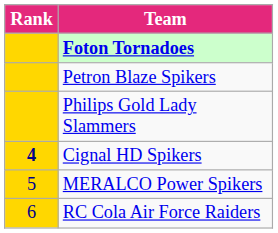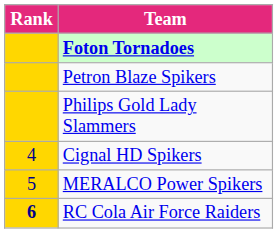(32, 155) bold -> (32, 155) normal
(32, 213) normal -> (32, 213) bold
